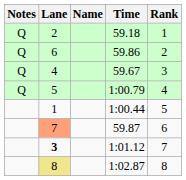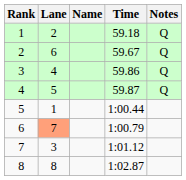columns swapped: (164, 14) <-> (21, 14)
(127, 52) 59.86 -> (126, 52) 59.67
(127, 71) 59.67 -> (126, 71) 59.86
(127, 90) 1:00.79 -> (126, 90) 59.87
(127, 128) 59.87 -> (126, 128) 1:00.79
(54, 147) bold -> (54, 147) normal
(54, 166) khaki background -> (54, 166) no background
